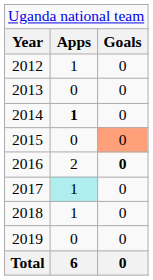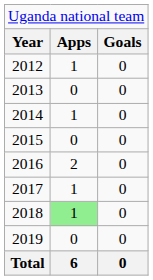(74, 115) bold -> (74, 115) normal
(123, 139) lightsalmon background -> (123, 139) no background
(123, 164) bold -> (123, 164) normal
(74, 189) paleturquoise background -> (74, 189) no background
(74, 213) no background -> (74, 213) lightgreen background
